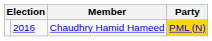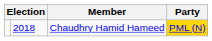(24, 28) 2016 -> (24, 28) 2018
